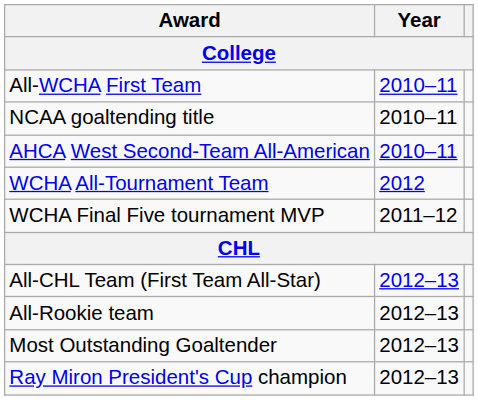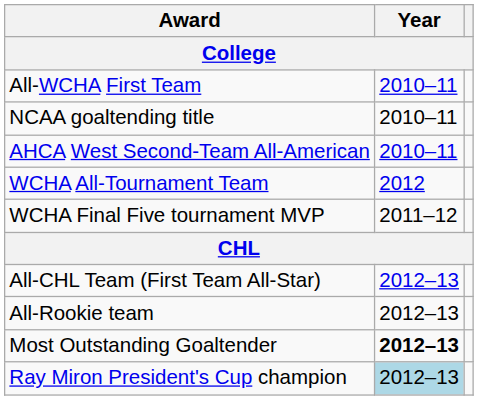(419, 345) normal -> (419, 345) bold
(419, 378) no background -> (419, 378) lightblue background
